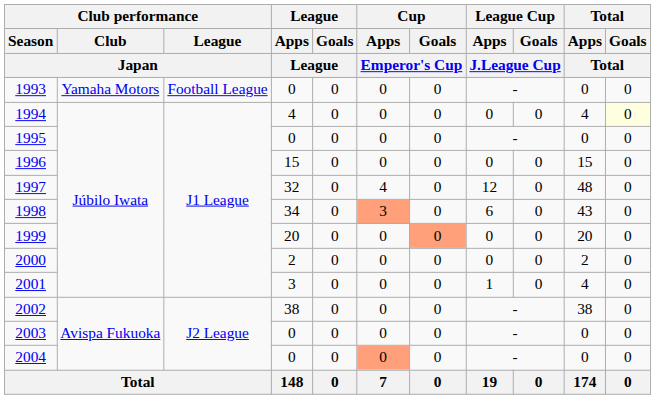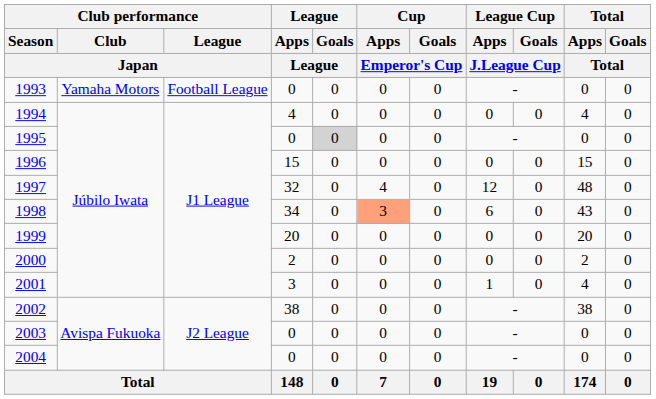(628, 114) lightyellow background -> (628, 114) no background
(335, 138) no background -> (335, 138) lightgrey background
(438, 235) lightsalmon background -> (438, 235) no background
(383, 357) lightsalmon background -> (383, 357) no background
